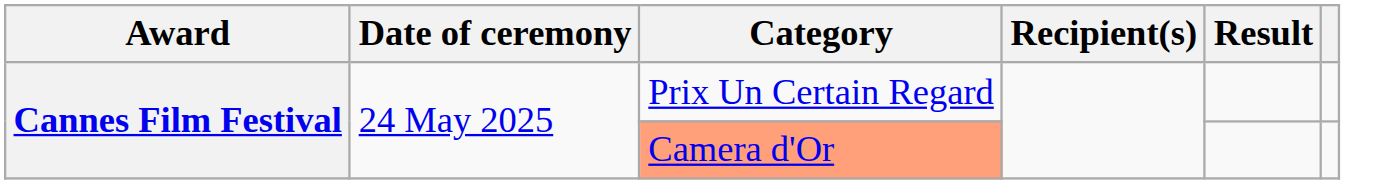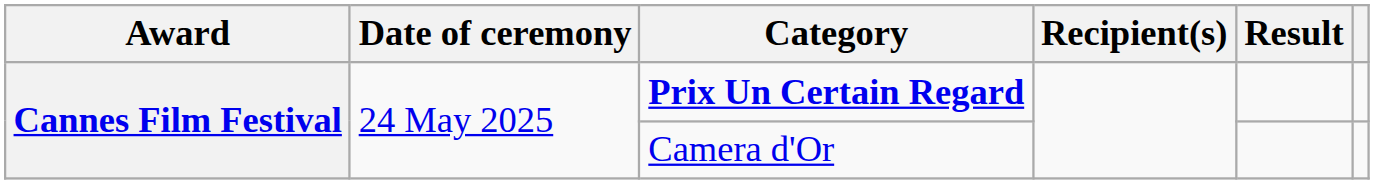(821, 91) normal -> (836, 91) bold
(741, 149) lightsalmon background -> (741, 149) no background
